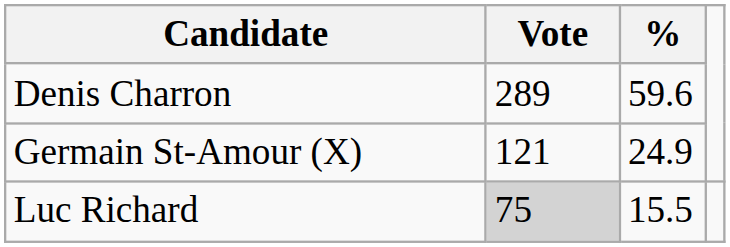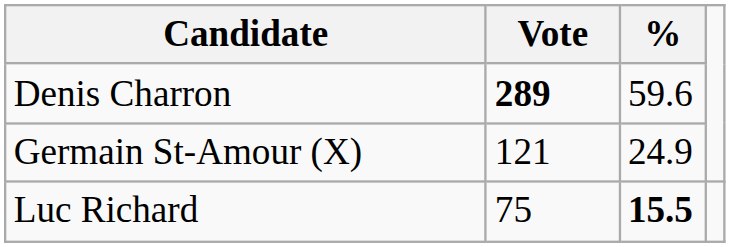(523, 92) normal -> (523, 92) bold
(513, 210) lightgrey background -> (513, 210) no background
(660, 210) normal -> (660, 210) bold
